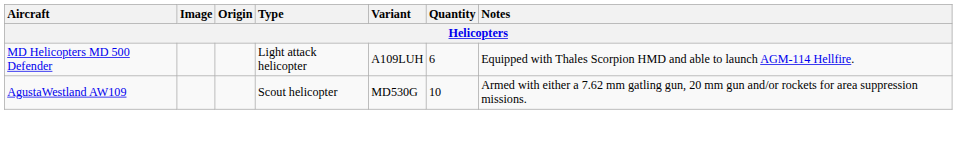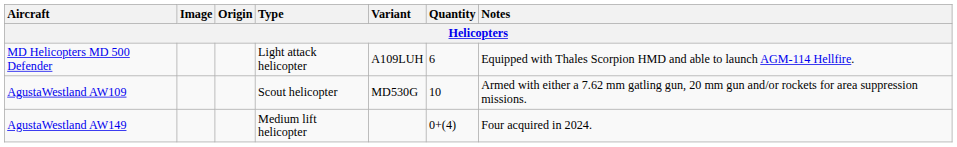+ row: (67, 125)
